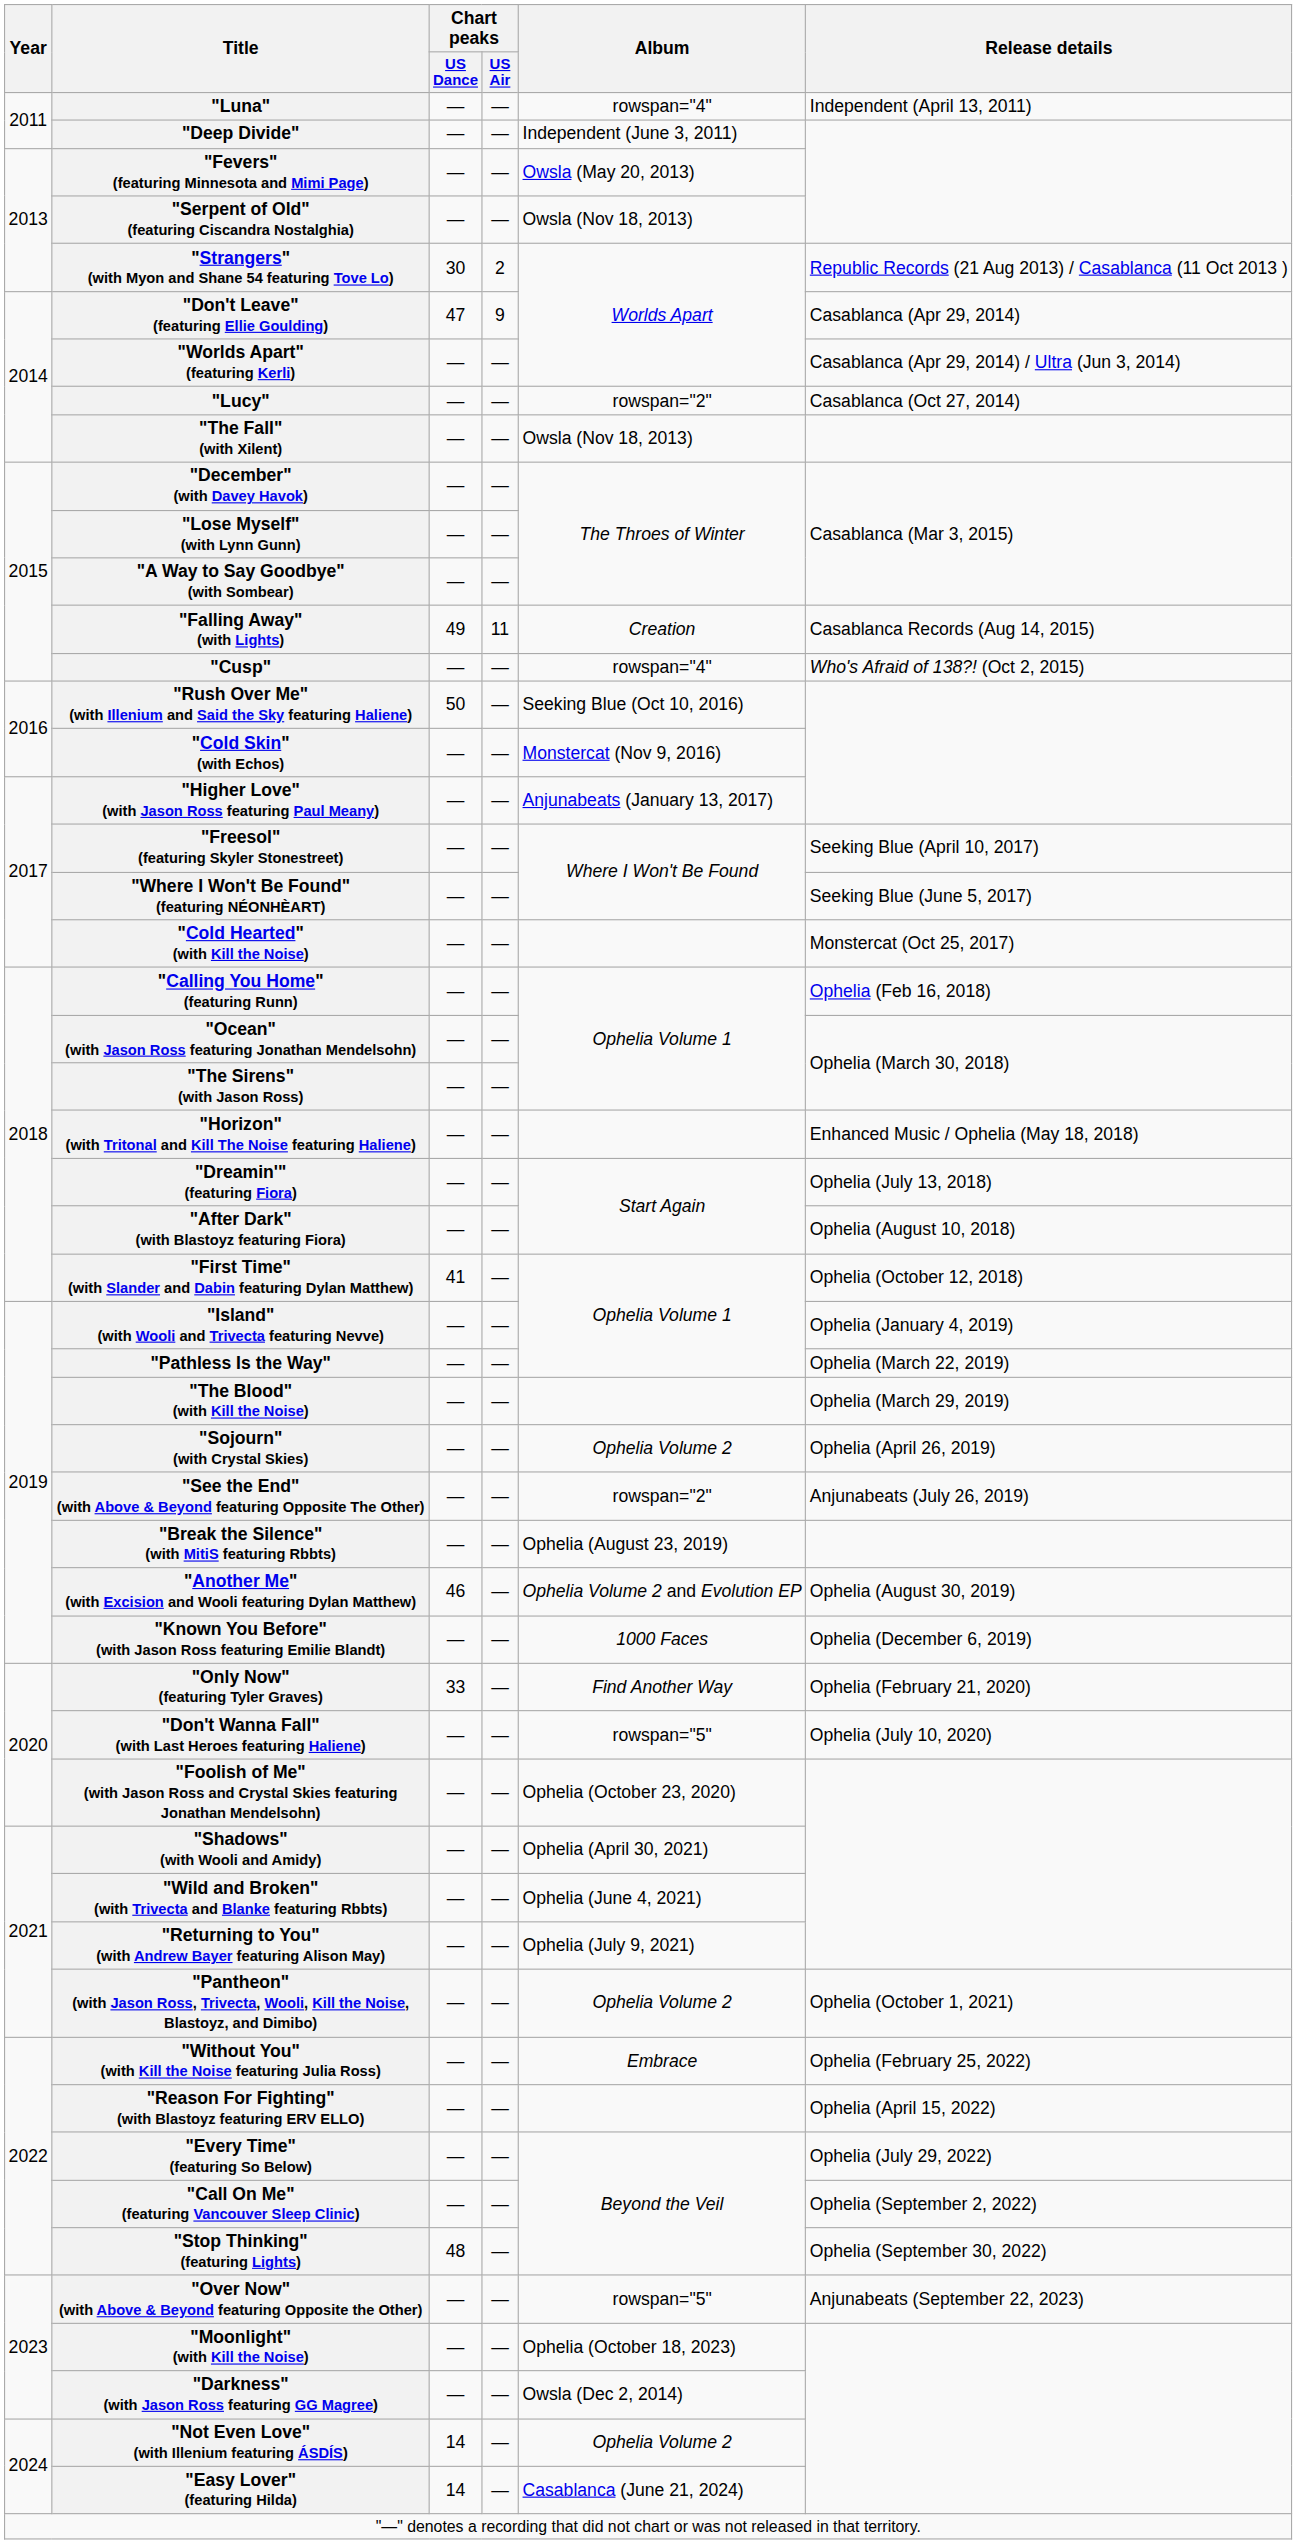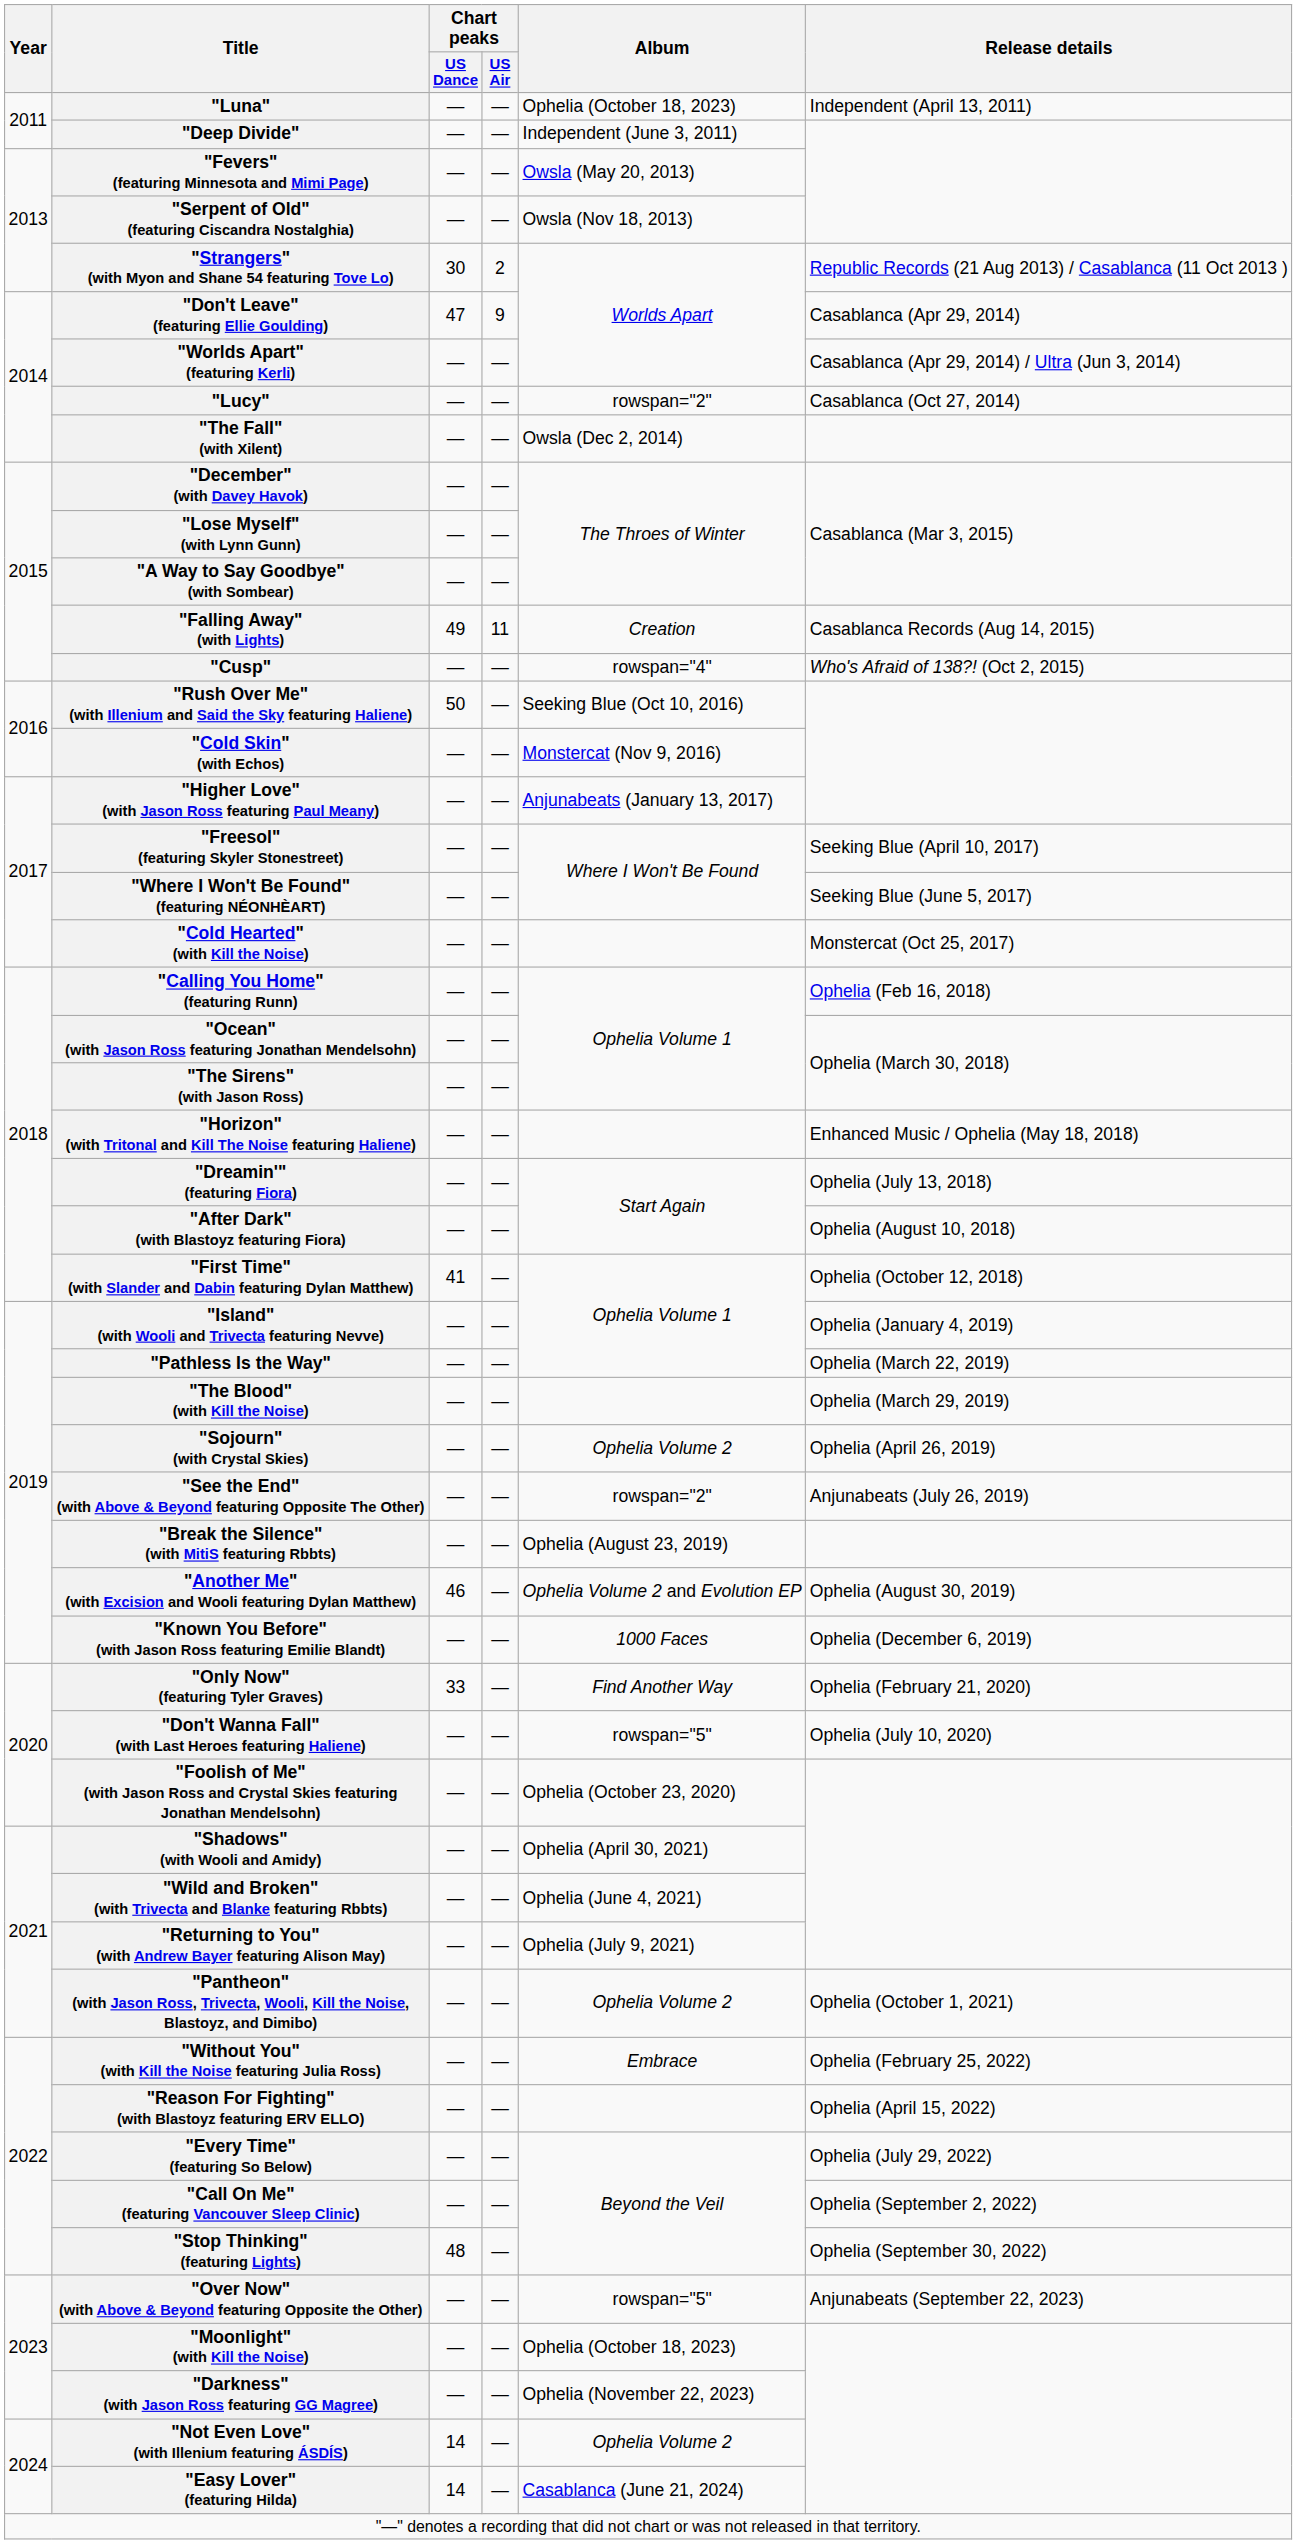(662, 106) rowspan="4" -> (629, 106) Ophelia (October 18, 2023)
(608, 438) Owsla (Nov 18, 2013) -> (603, 438) Owsla (Dec 2, 2014)
(603, 2394) Owsla (Dec 2, 2014) -> (638, 2394) Ophelia (November 22, 2023)
